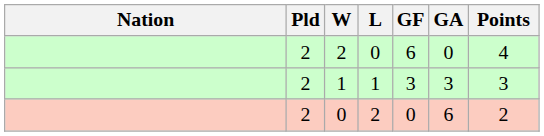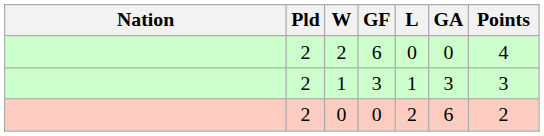columns swapped: (375, 20) <-> (411, 20)
